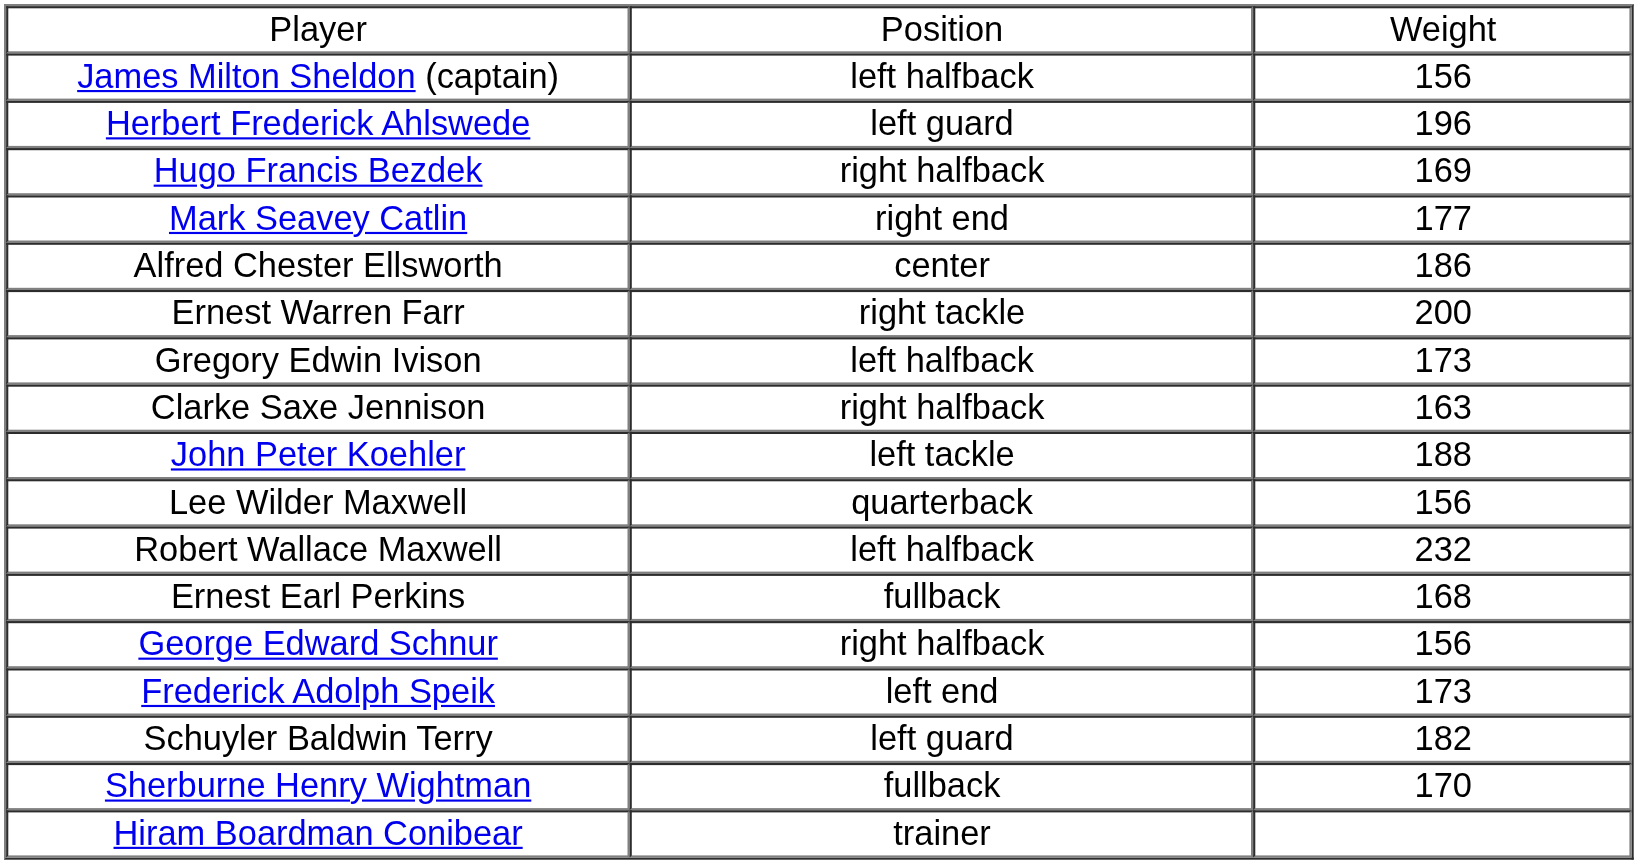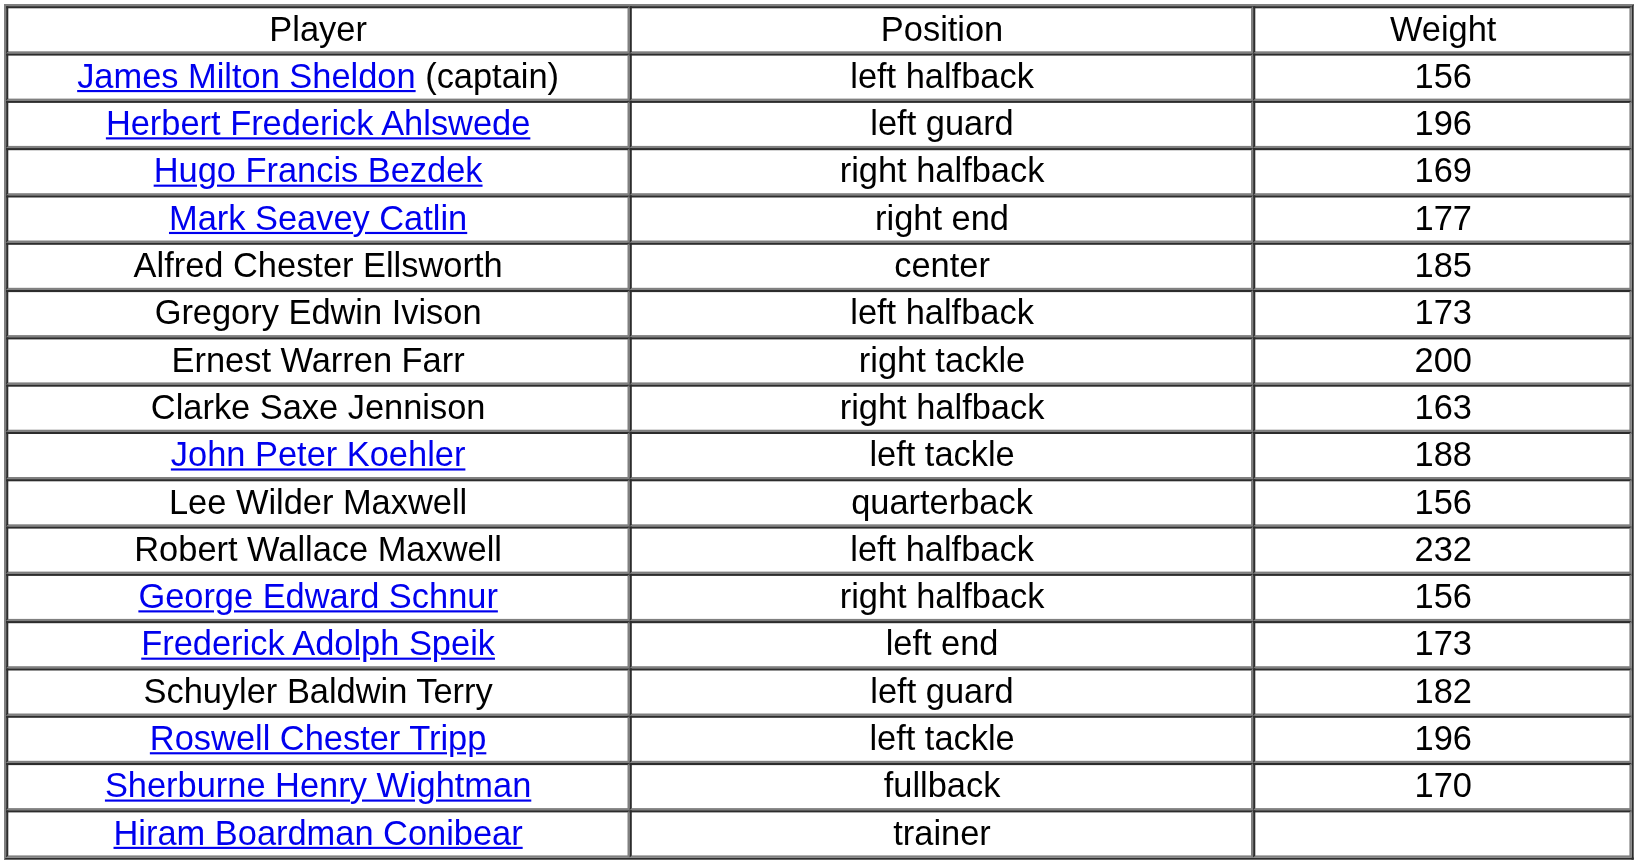(1443, 265) 186 -> (1443, 265) 185
rows swapped: (318, 313) <-> (318, 360)
- row: (318, 596)
+ row: (318, 738)
